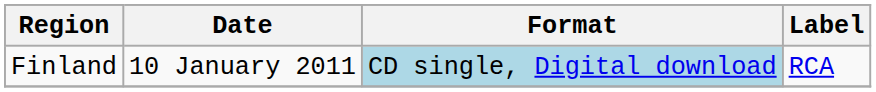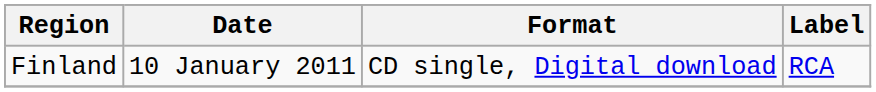(572, 67) lightblue background -> (572, 67) no background
